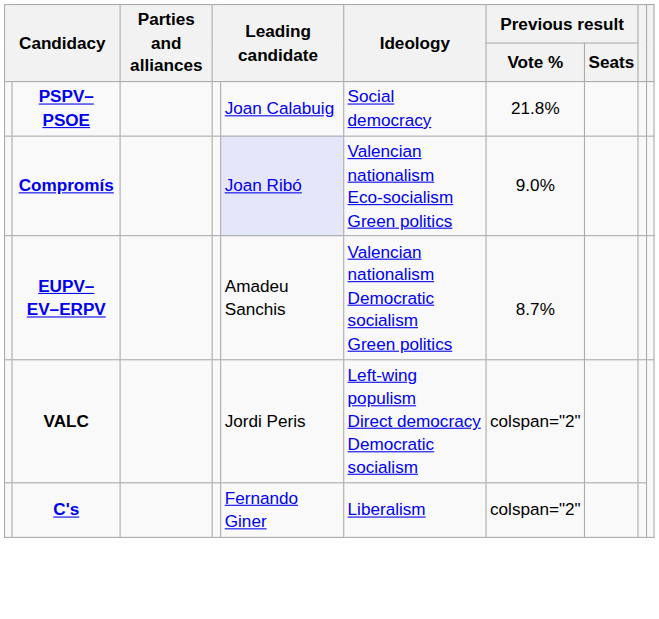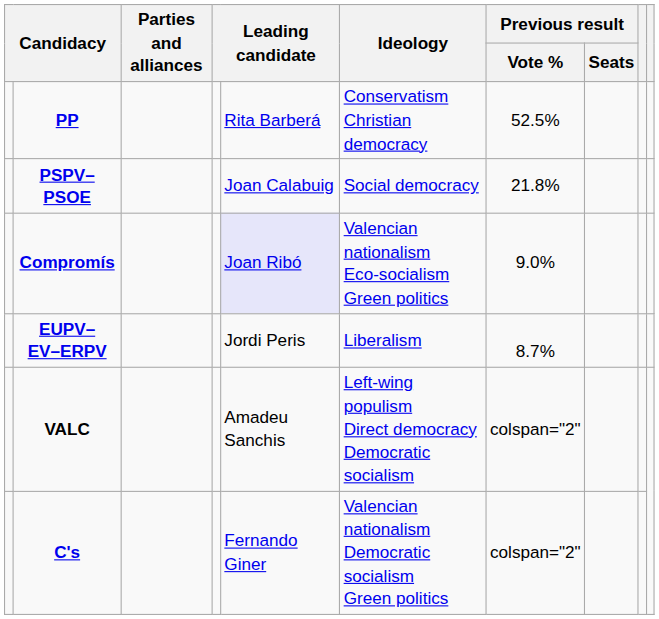+ row: (67, 120)
(257, 298) Amadeu Sanchis -> (265, 340) Jordi Peris
(400, 298) Valencian nationalism Democratic socialism Green politics -> (383, 340) Liberalism
(265, 421) Jordi Peris -> (256, 429) Amadeu Sanchis
(387, 510) Liberalism -> (396, 552) Valencian nationalism Democratic socialism Green politics
